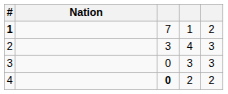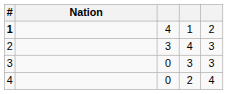(168, 30) 7 -> (168, 30) 4
(168, 81) bold -> (168, 81) normal
(212, 81) 2 -> (212, 81) 4
